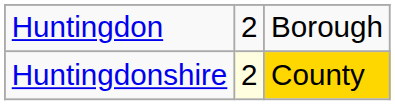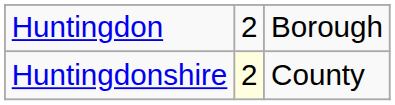(318, 74) gold background -> (318, 74) no background
